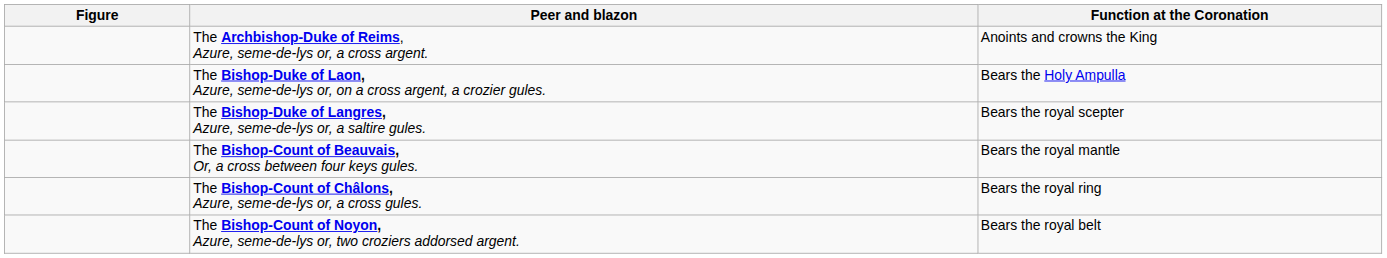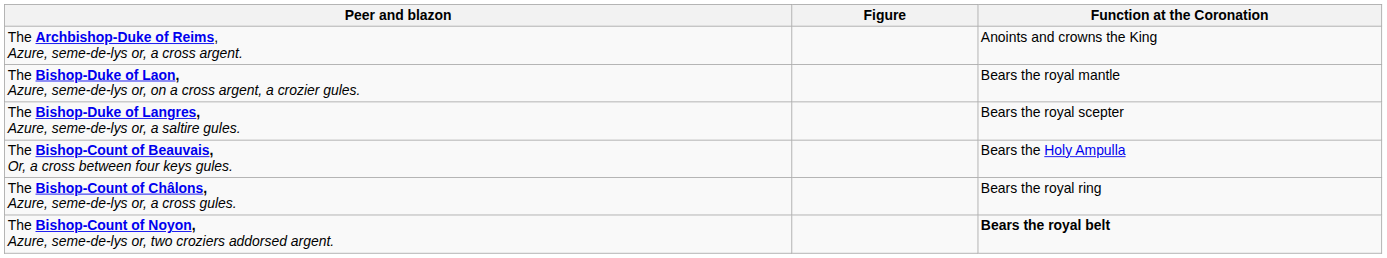columns swapped: (97, 15) <-> (584, 15)
(1053, 75) Bears the Holy Ampulla -> (1050, 75) Bears the royal mantle
(1050, 150) Bears the royal mantle -> (1053, 150) Bears the Holy Ampulla
(1041, 226) normal -> (1045, 226) bold
